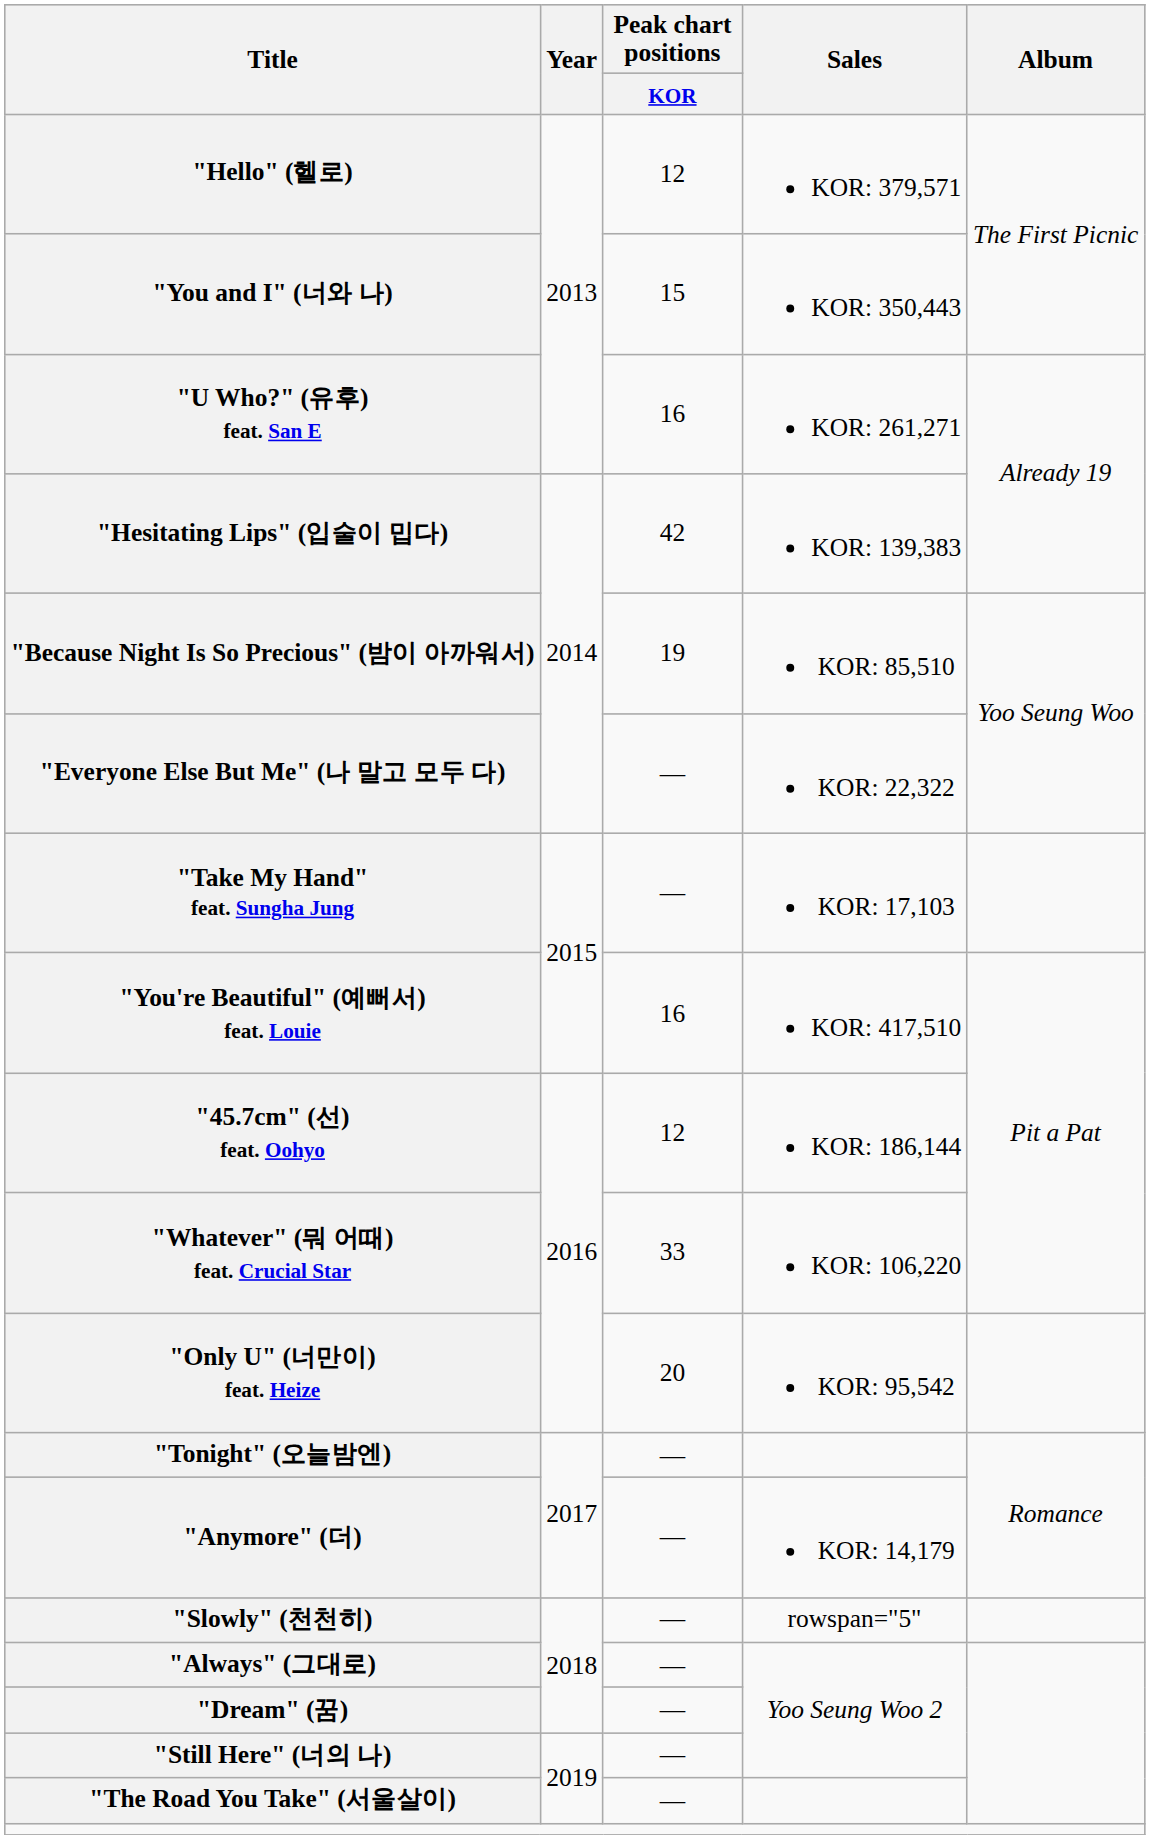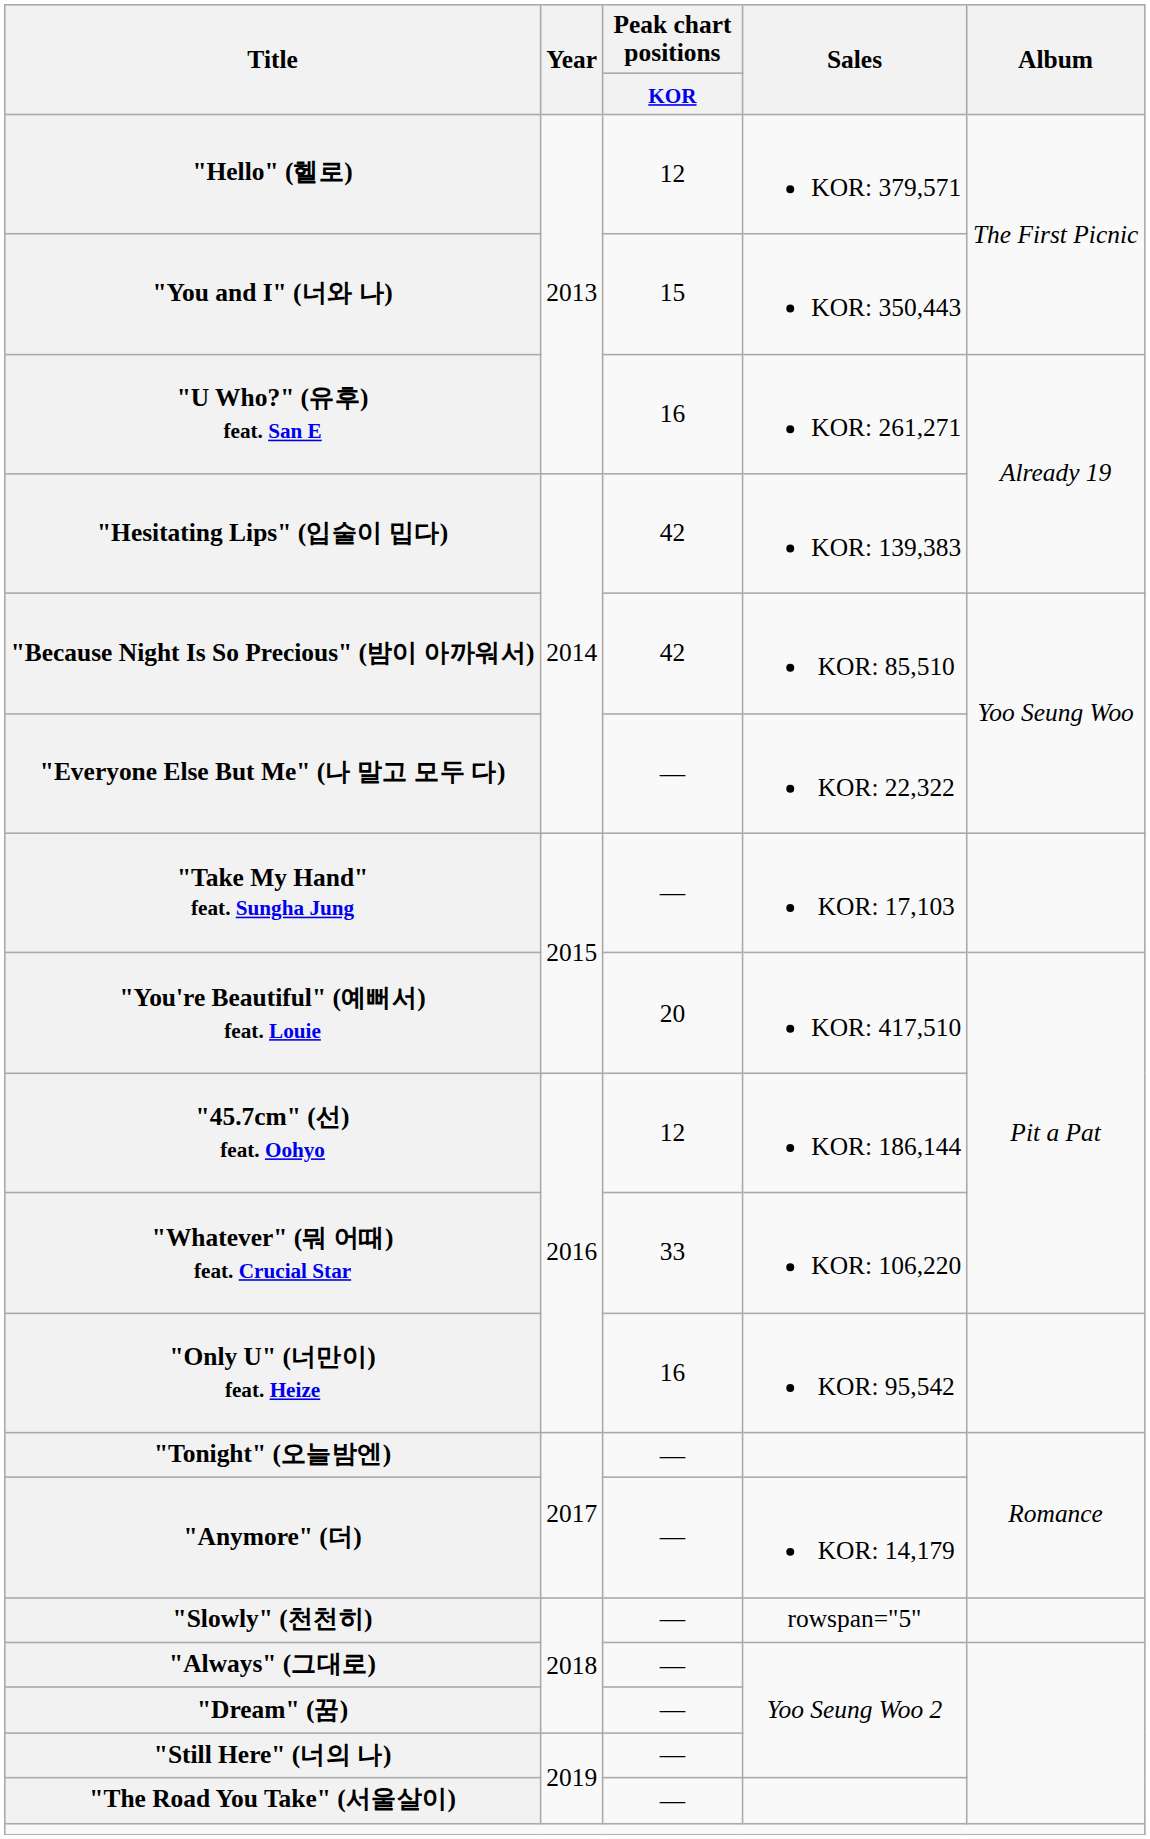(672, 653) 19 -> (672, 653) 42
(672, 1012) 16 -> (672, 1012) 20
(672, 1372) 20 -> (672, 1372) 16
